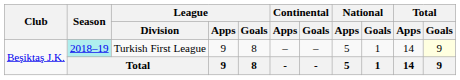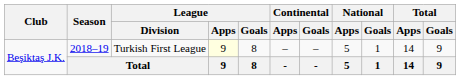(89, 48) paleturquoise background -> (89, 48) no background
(223, 48) no background -> (223, 48) lightyellow background
(439, 48) lightyellow background -> (439, 48) no background
